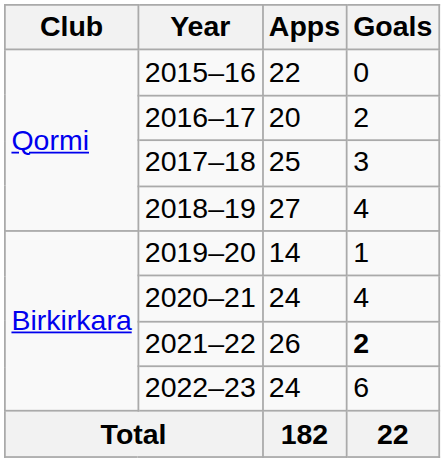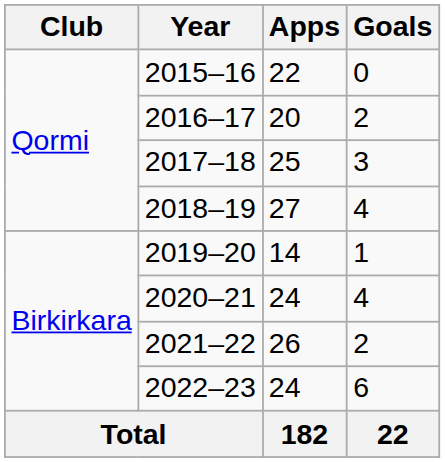(361, 343) bold -> (361, 343) normal
